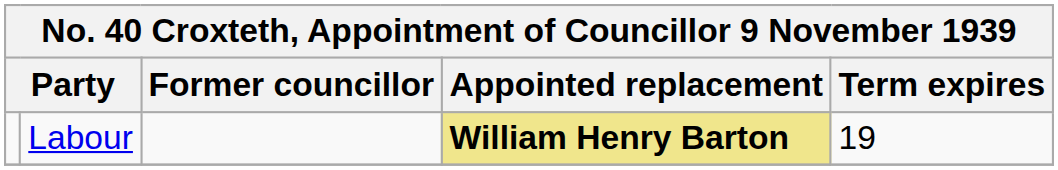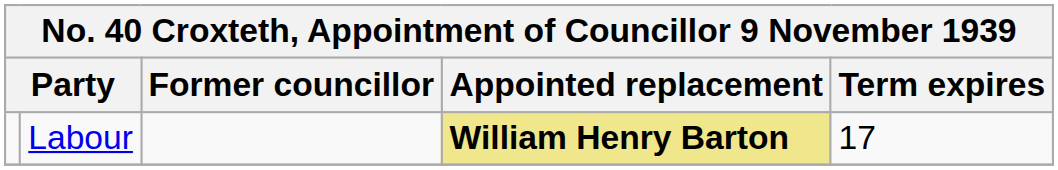(857, 137) 19 -> (857, 137) 17
